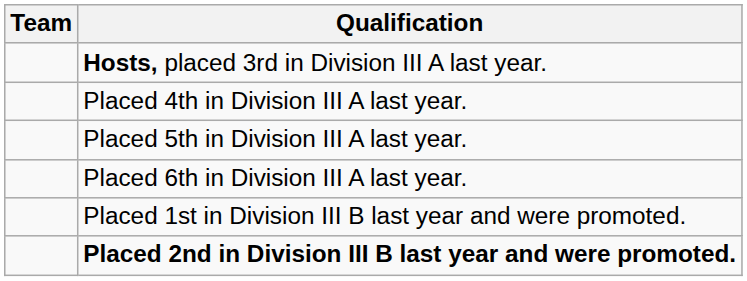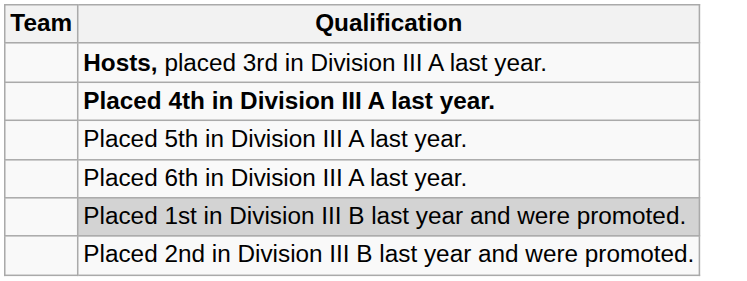(275, 100) normal -> (289, 100) bold
(385, 216) no background -> (385, 216) lightgrey background
(410, 255) bold -> (389, 255) normal
